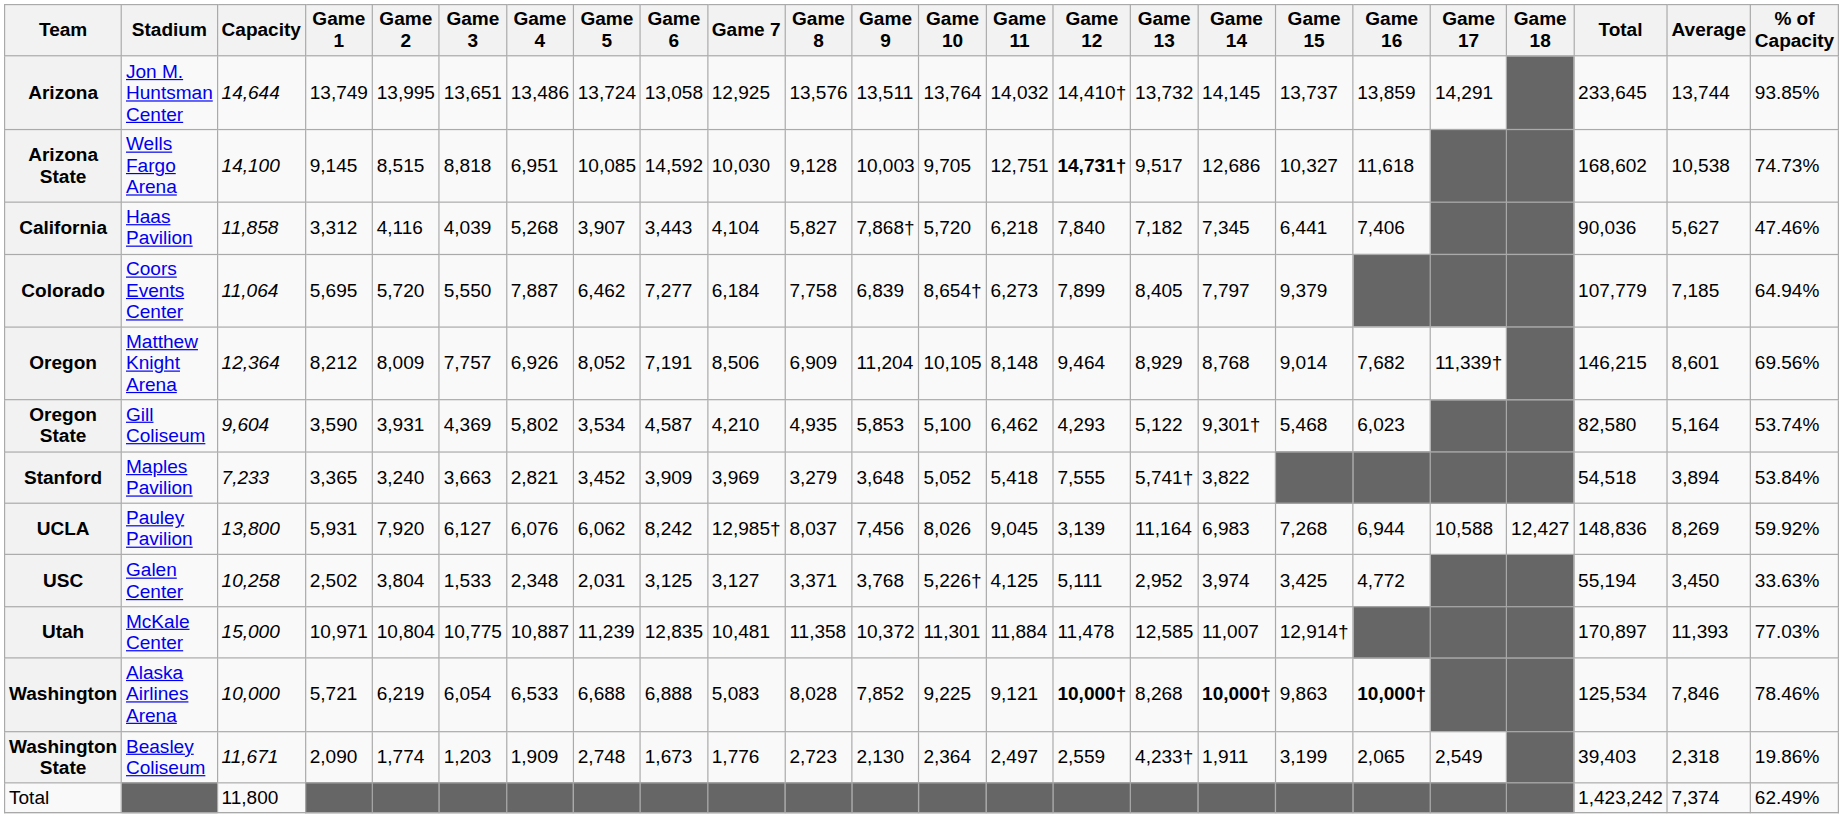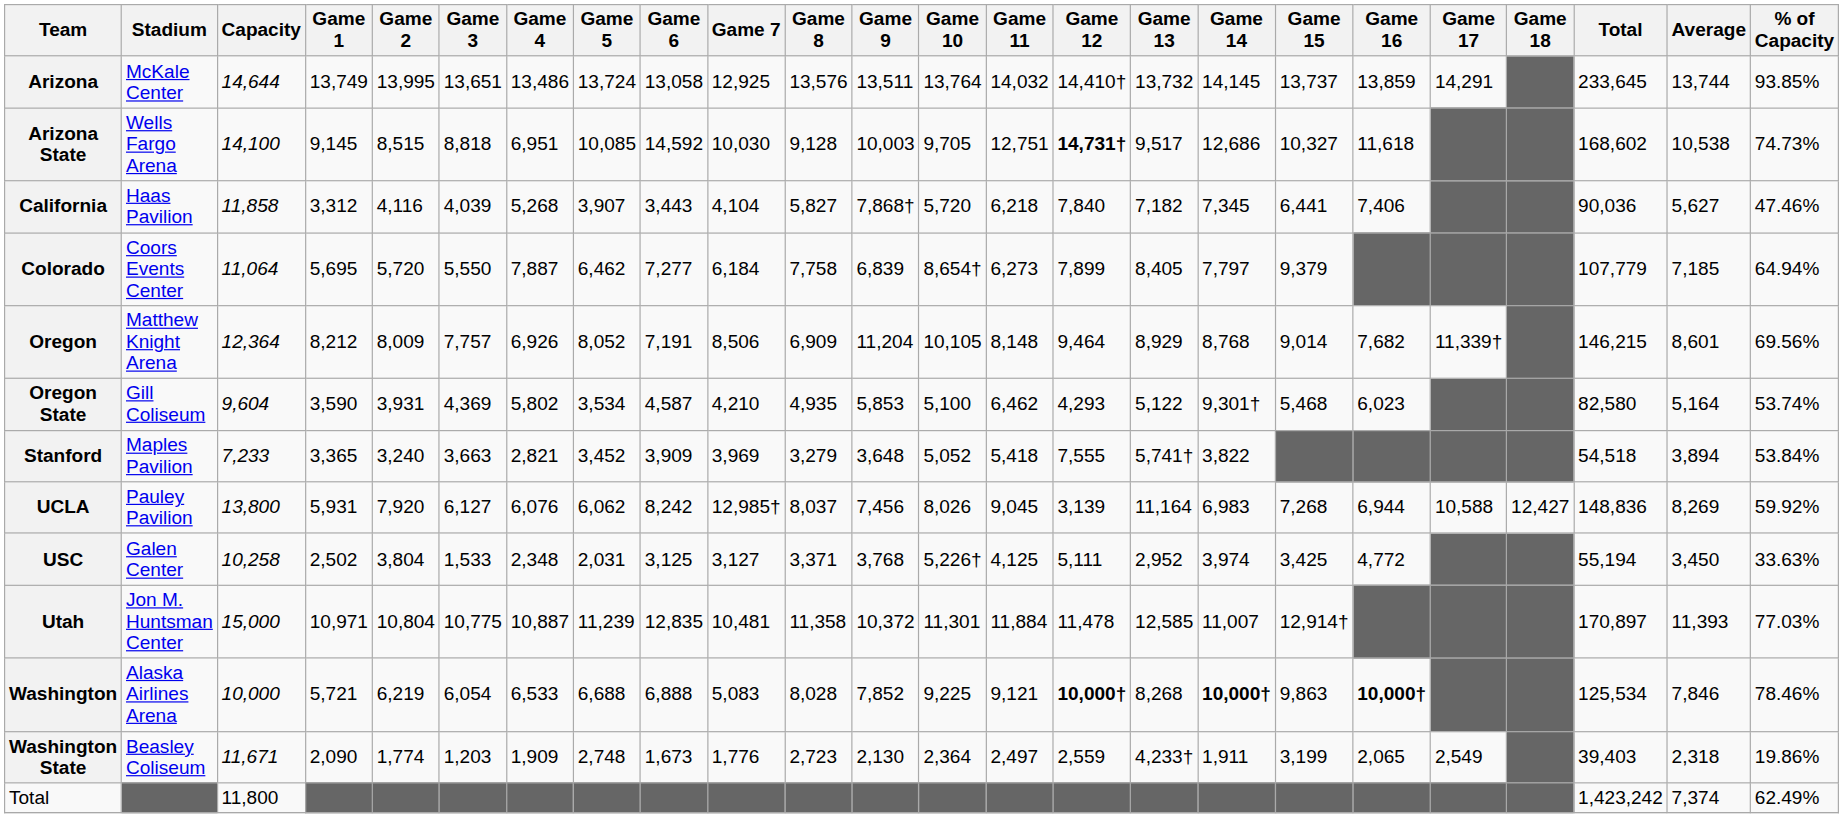(169, 92) Jon M. Huntsman Center -> (158, 81) McKale Center
(158, 632) McKale Center -> (169, 621) Jon M. Huntsman Center
